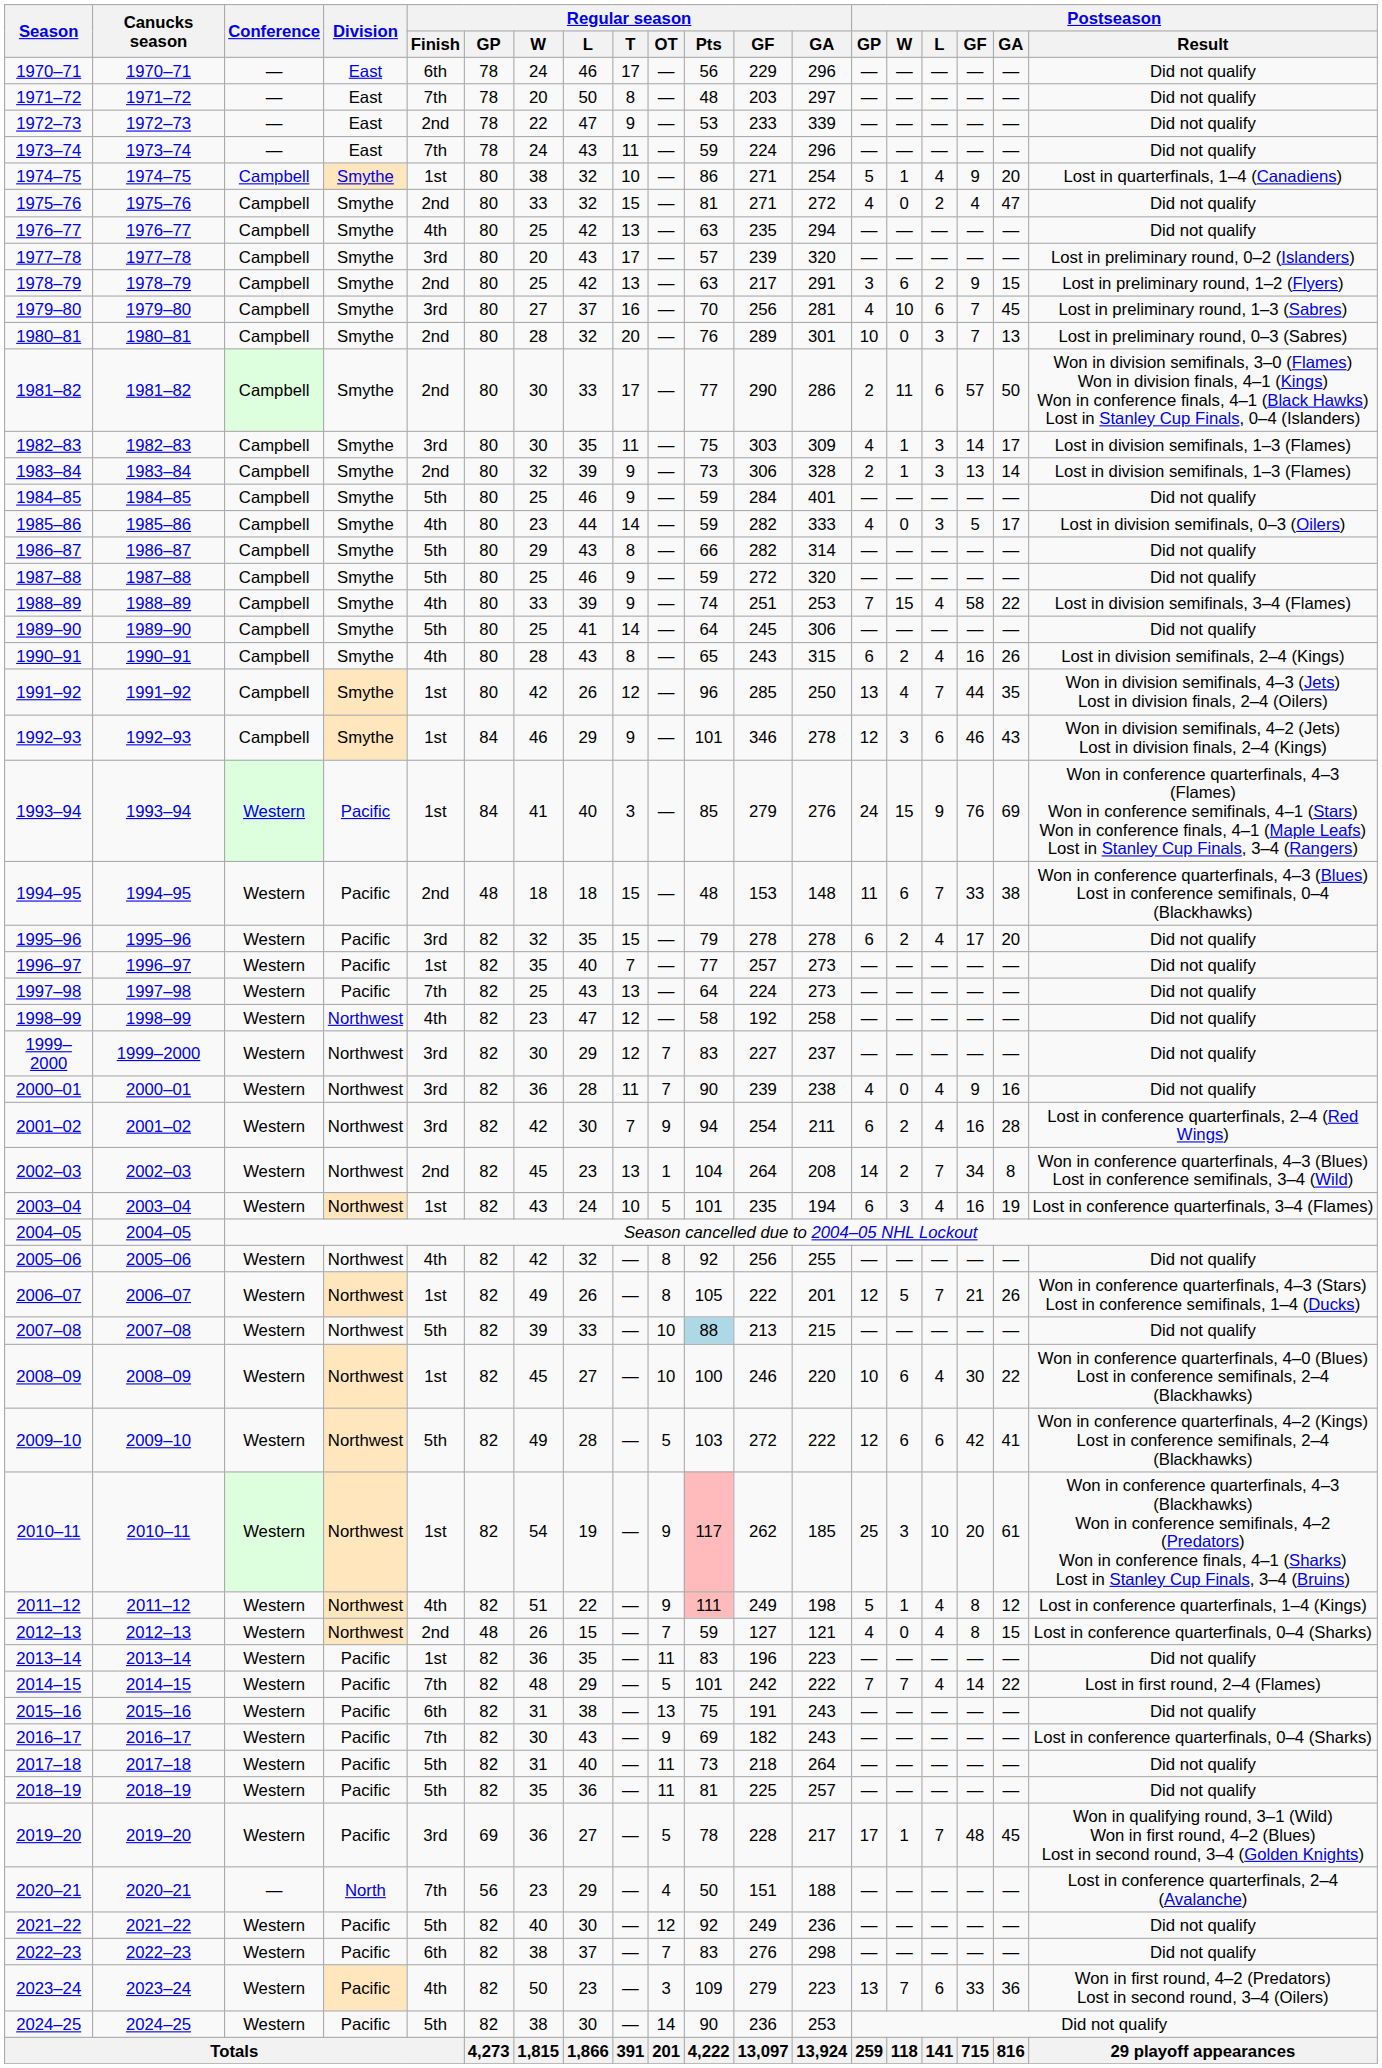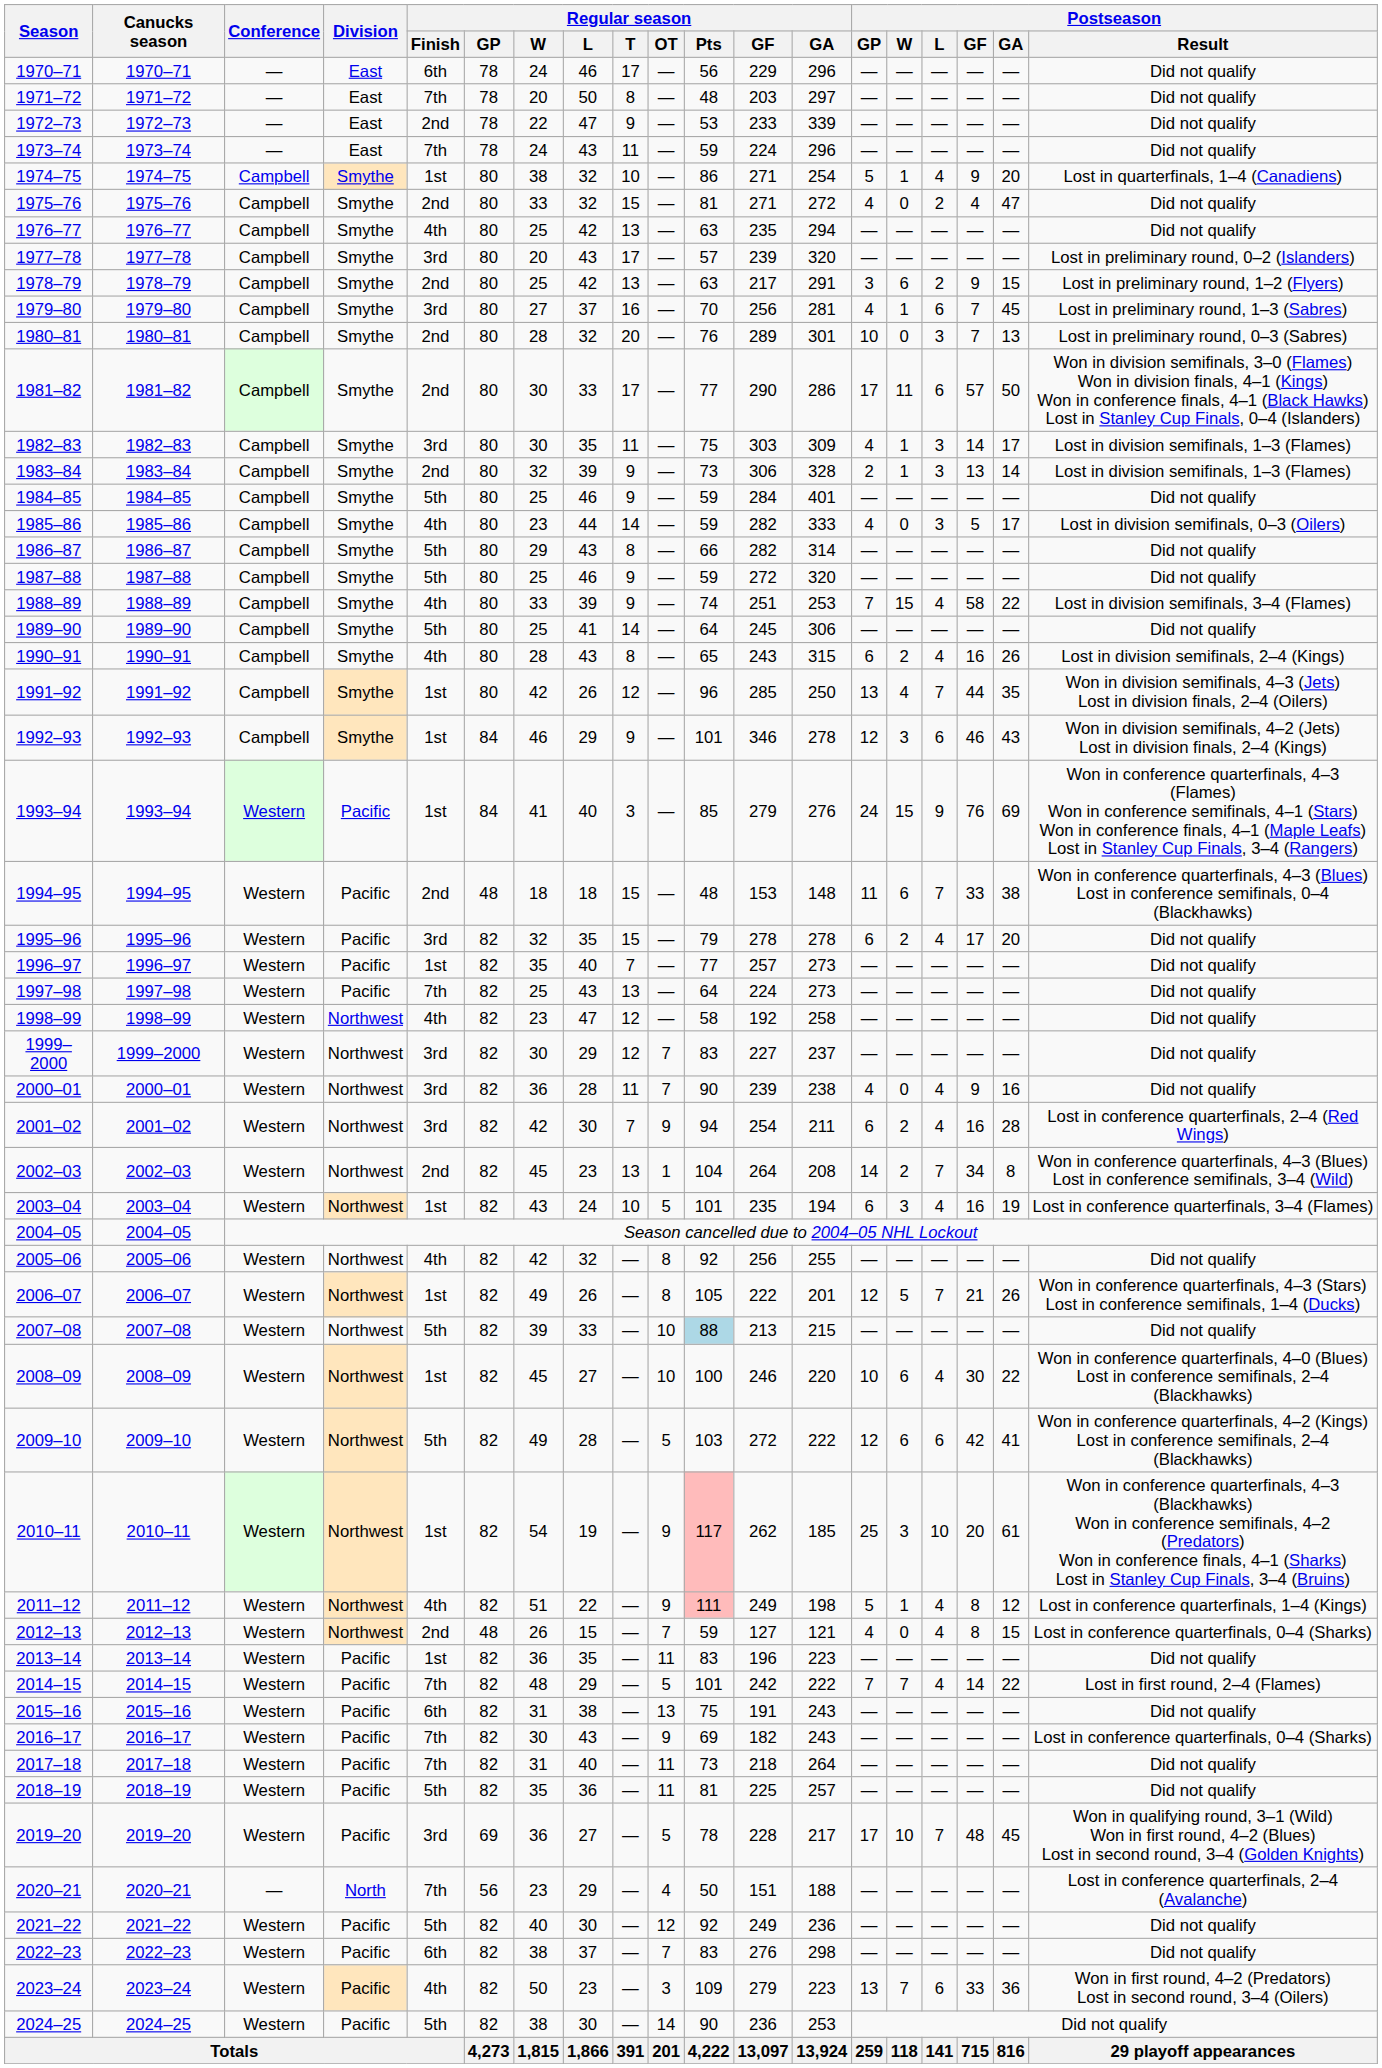(904, 309) 10 -> (904, 309) 1
(869, 390) 2 -> (869, 390) 17
(435, 1764) 5th -> (435, 1764) 7th
(904, 1835) 1 -> (904, 1835) 10
